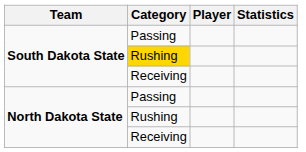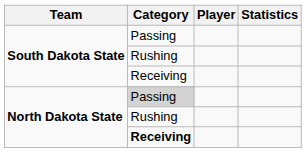(154, 56) gold background -> (154, 56) no background
(153, 96) no background -> (153, 96) lightgrey background
(159, 137) normal -> (161, 137) bold
